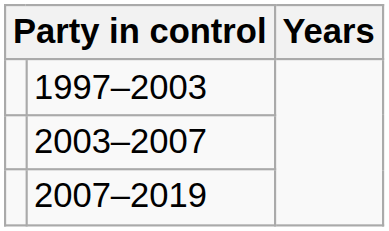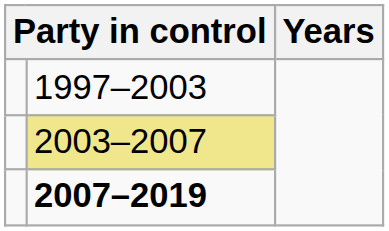(120, 141) no background -> (120, 141) khaki background
(120, 196) normal -> (120, 196) bold
